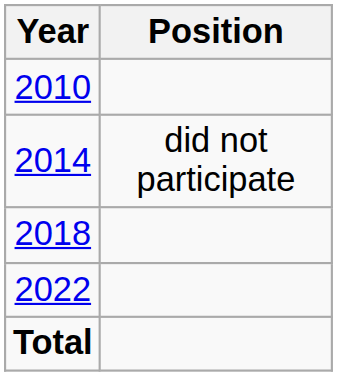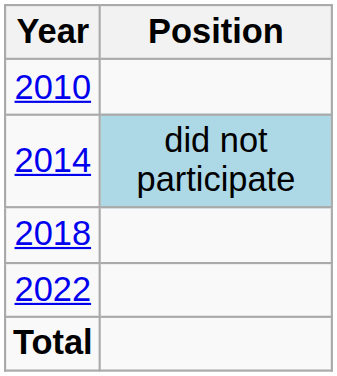(216, 160) no background -> (216, 160) lightblue background
